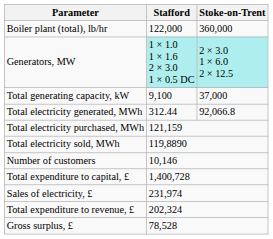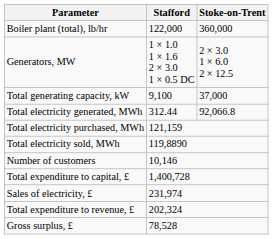(172, 62) paleturquoise background -> (172, 62) no background
(216, 62) paleturquoise background -> (216, 62) no background
